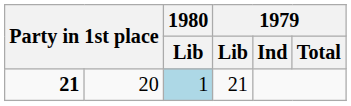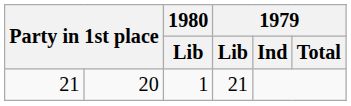(69, 84) bold -> (69, 84) normal
(203, 84) lightblue background -> (203, 84) no background
